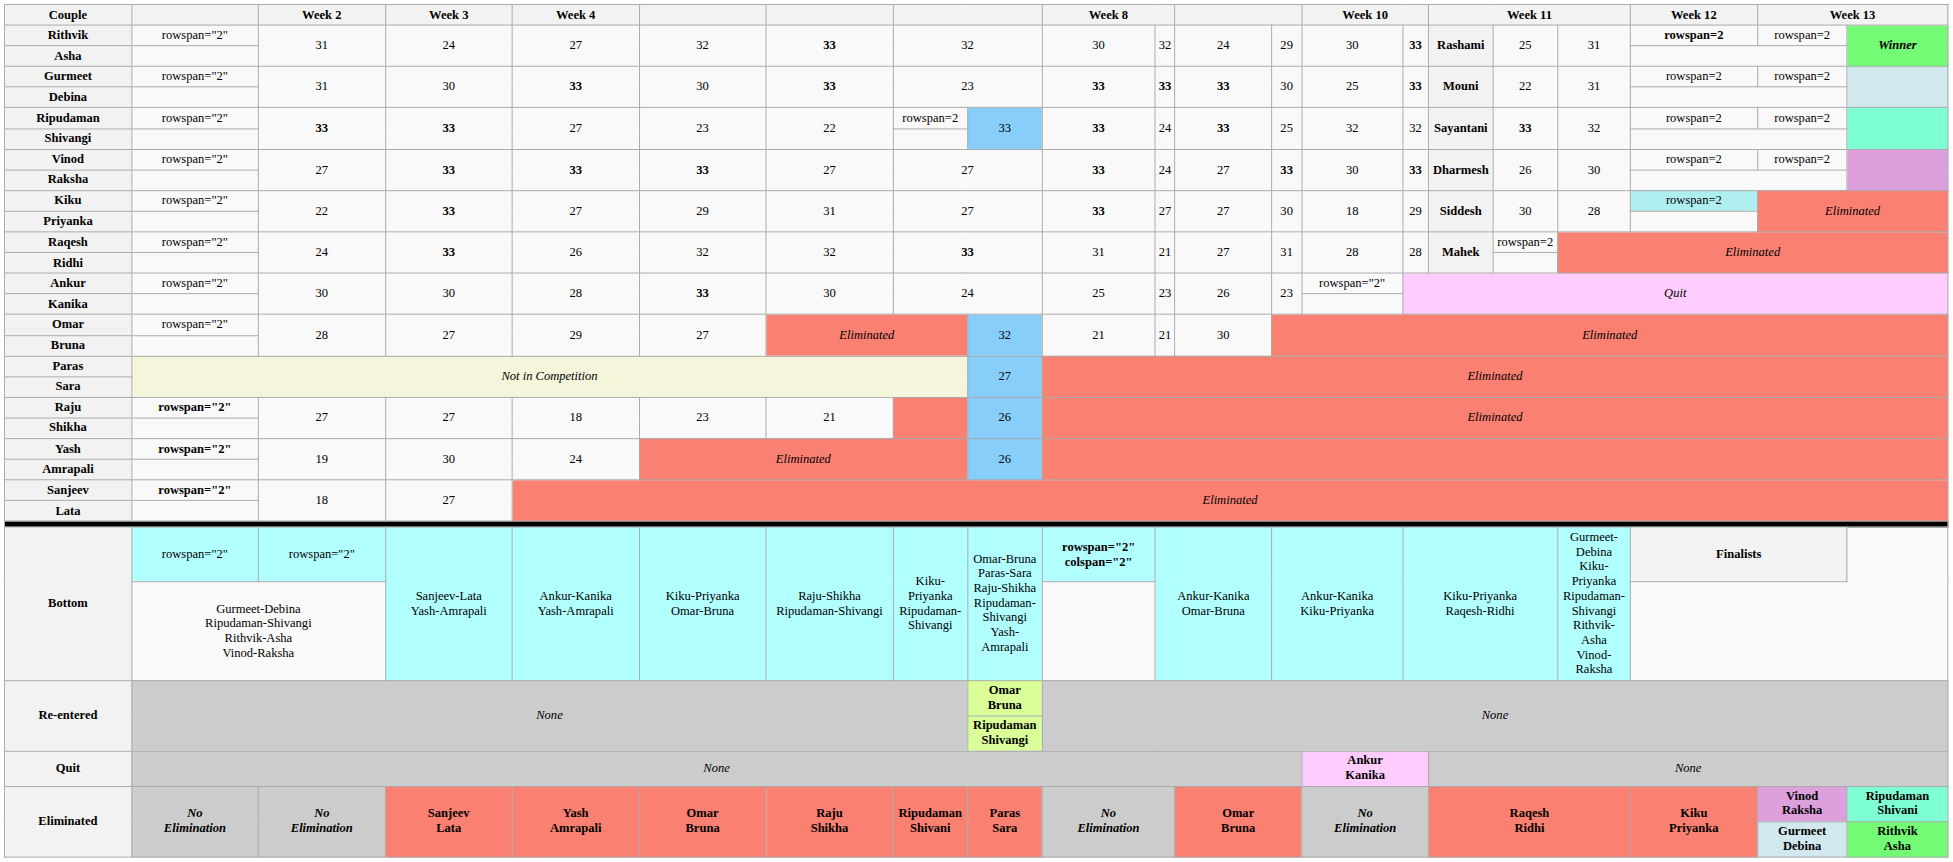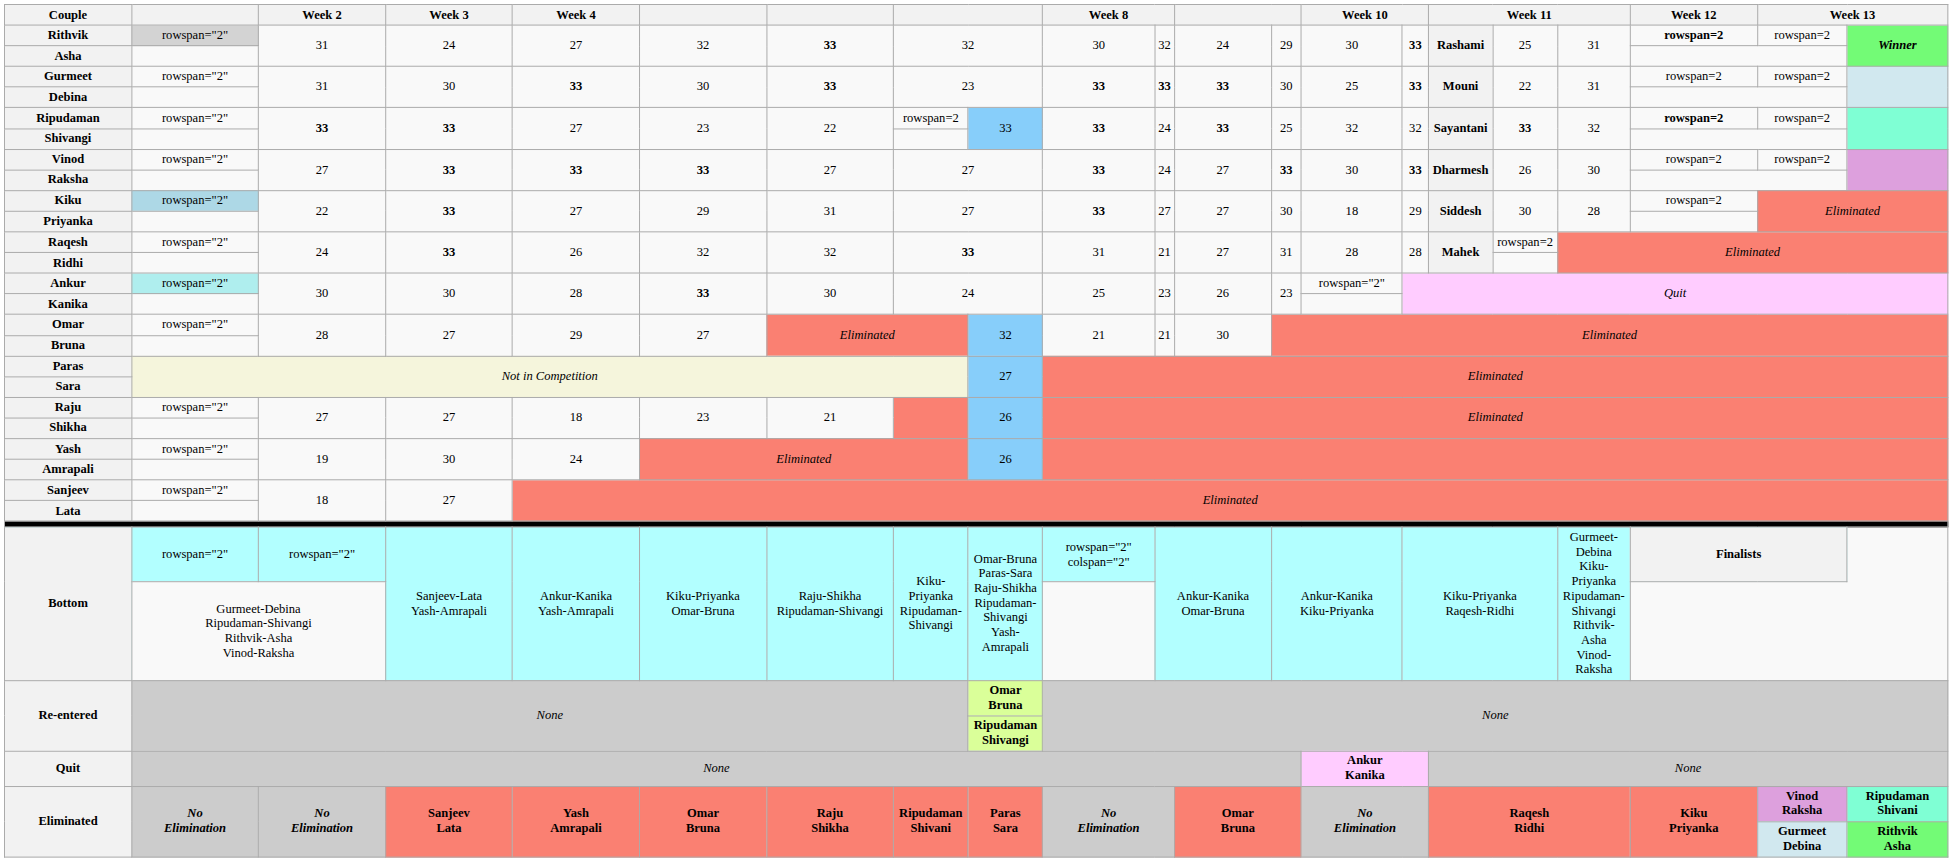(195, 35) no background -> (195, 35) lightgrey background
(1694, 117) normal -> (1694, 117) bold
(195, 200) no background -> (195, 200) lightblue background
(1694, 200) paleturquoise background -> (1694, 200) no background
(195, 283) no background -> (195, 283) paleturquoise background
(195, 407) bold -> (195, 407) normal
(195, 448) bold -> (195, 448) normal
(195, 490) bold -> (195, 490) normal
(1099, 554) bold -> (1099, 554) normal
